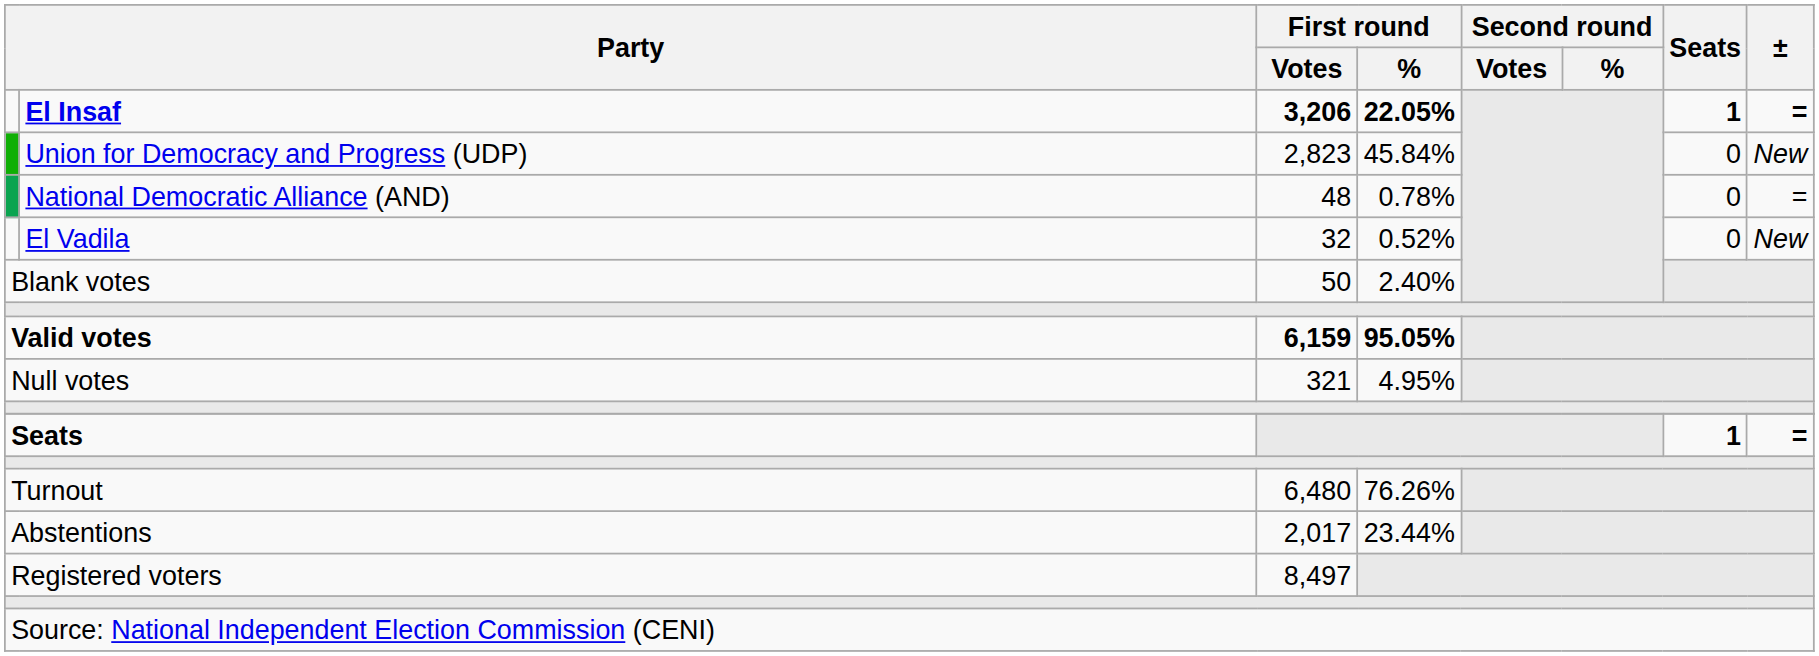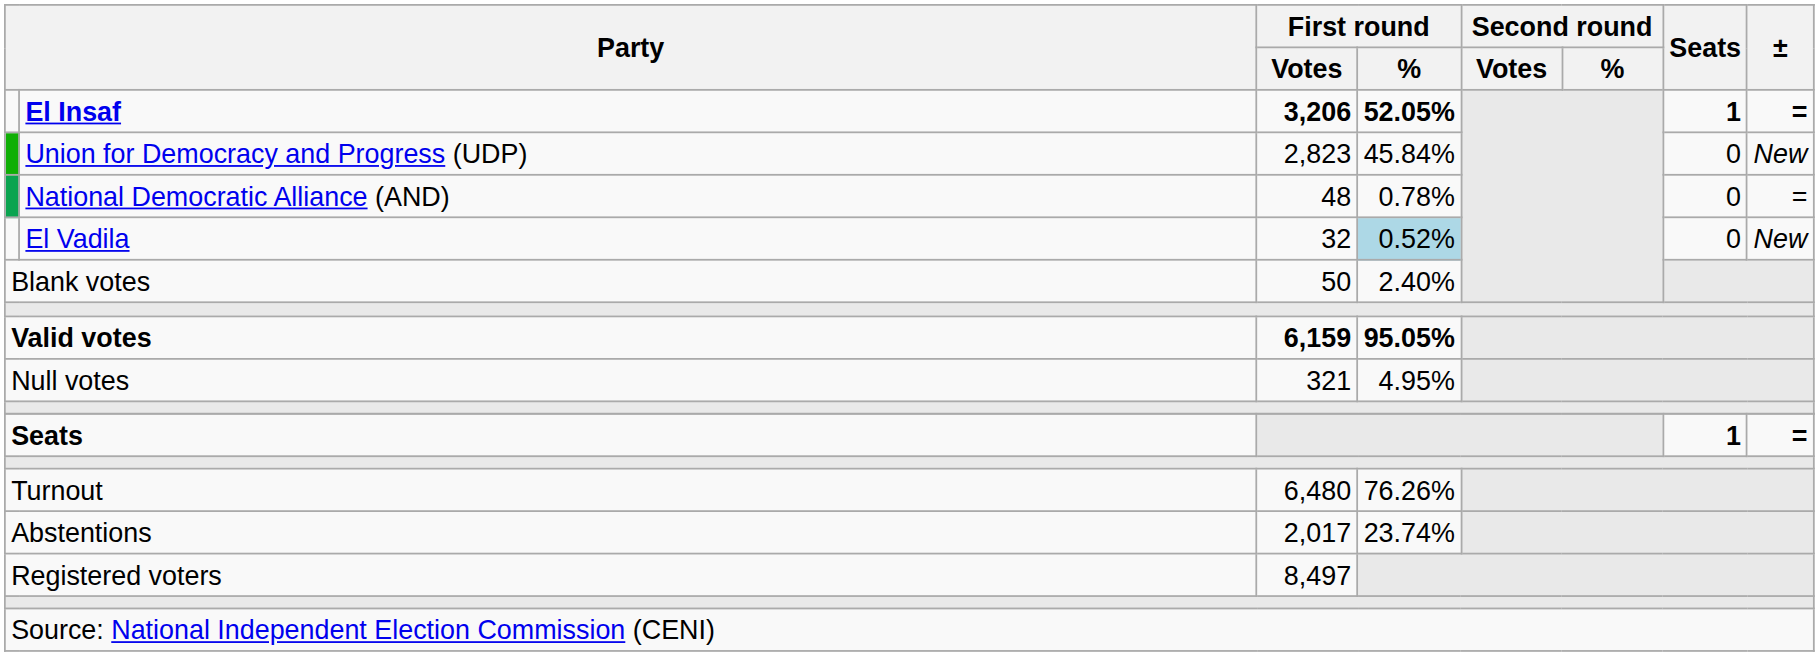(1409, 112) 22.05% -> (1409, 112) 52.05%
(1417, 239) no background -> (1417, 239) lightblue background
(1409, 532) 23.44% -> (1409, 532) 23.74%
